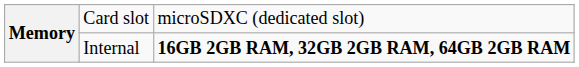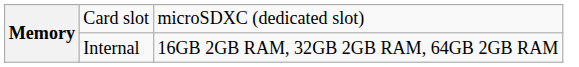(364, 47) bold -> (358, 47) normal
